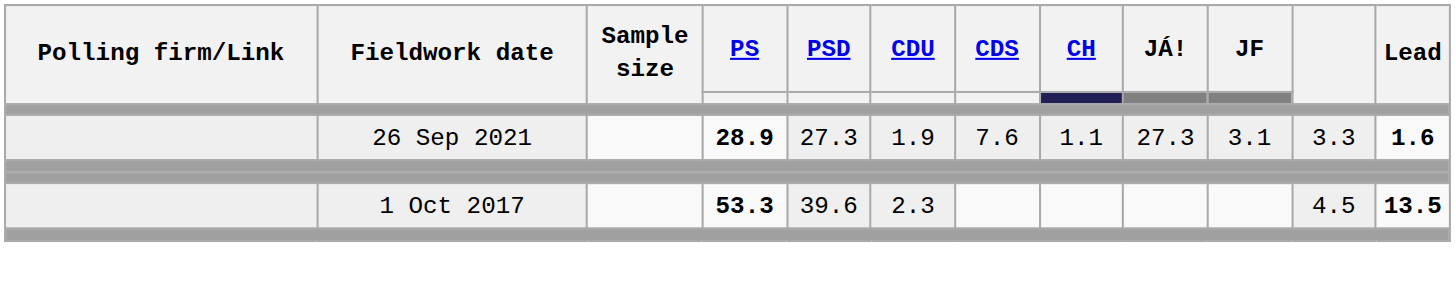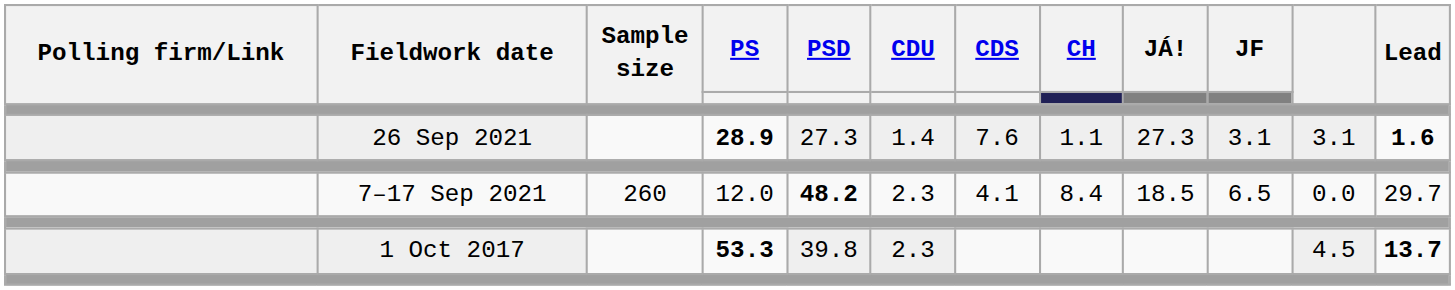(913, 137) 1.9 -> (913, 137) 1.4
(1334, 137) 3.3 -> (1334, 137) 3.1
+ row: (452, 194)
(829, 206) 39.6 -> (829, 251) 39.8
(1413, 206) 13.5 -> (1413, 251) 13.7
